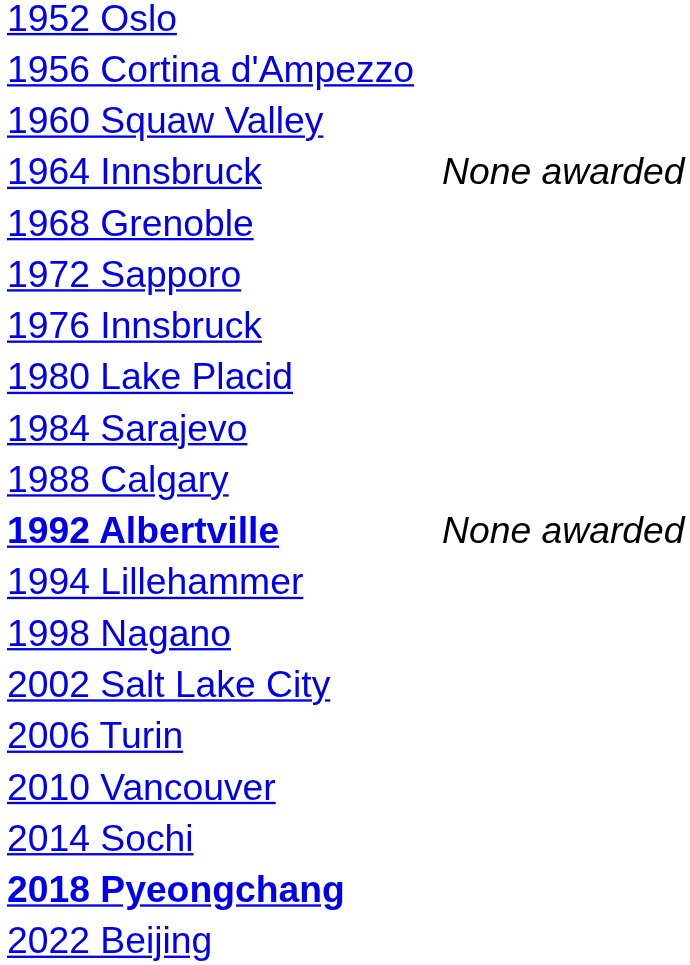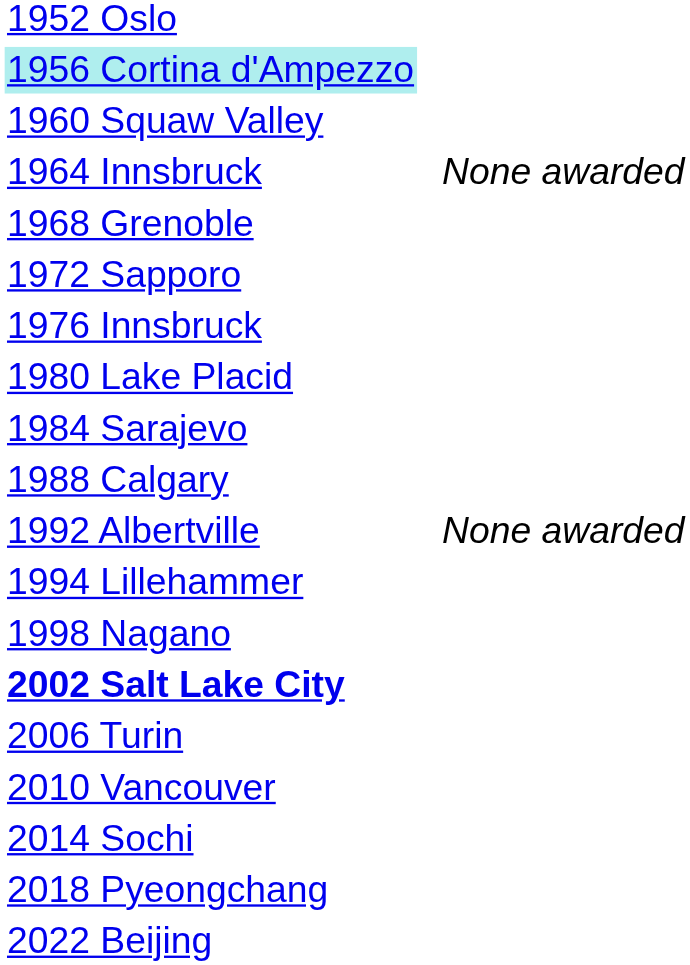(211, 69) no background -> (211, 69) paleturquoise background
(143, 530) bold -> (133, 530) normal
(169, 684) normal -> (176, 684) bold
(176, 889) bold -> (168, 889) normal
